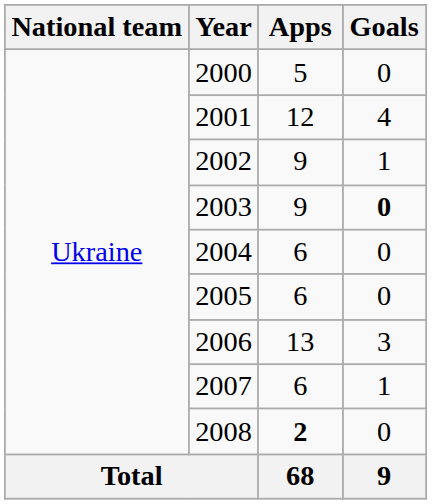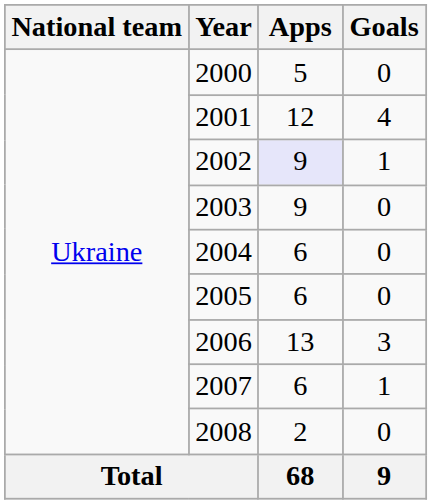(300, 161) no background -> (300, 161) lavender background
(384, 206) bold -> (384, 206) normal
(300, 431) bold -> (300, 431) normal
